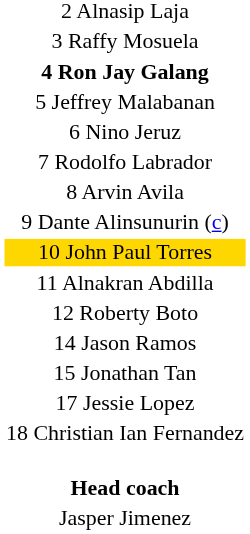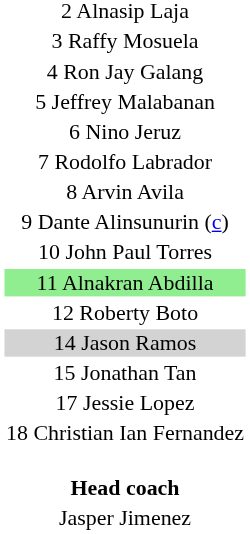(125, 71) bold -> (125, 71) normal
(125, 252) gold background -> (125, 252) no background
(125, 282) no background -> (125, 282) lightgreen background
(125, 342) no background -> (125, 342) lightgrey background
